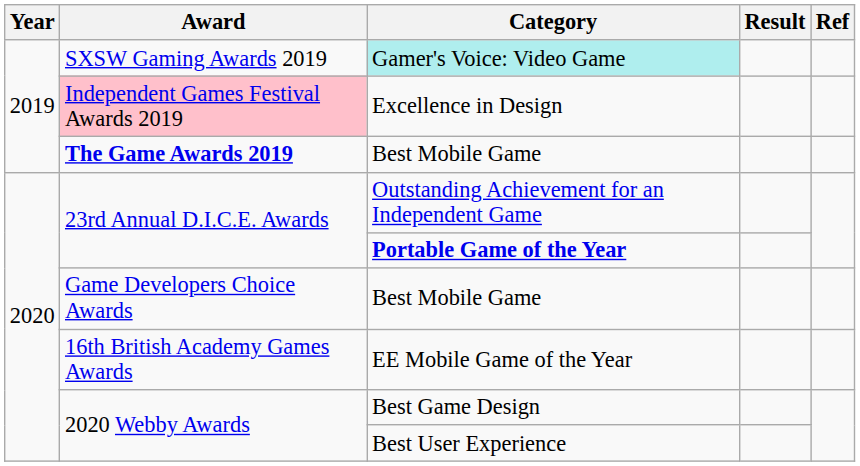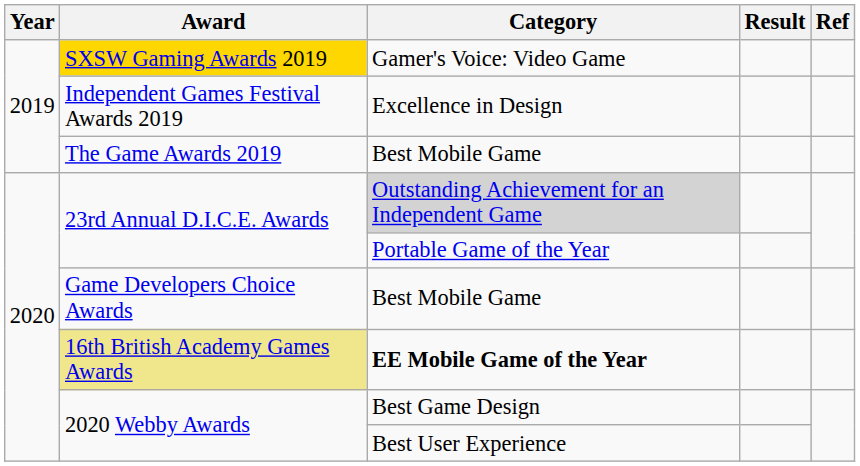(196, 57) no background -> (196, 57) gold background
(499, 57) paleturquoise background -> (499, 57) no background
(193, 105) pink background -> (193, 105) no background
(179, 154) bold -> (173, 154) normal
(518, 202) no background -> (518, 202) lightgrey background
(499, 250) bold -> (491, 250) normal
(197, 359) no background -> (197, 359) khaki background
(502, 359) normal -> (509, 359) bold
